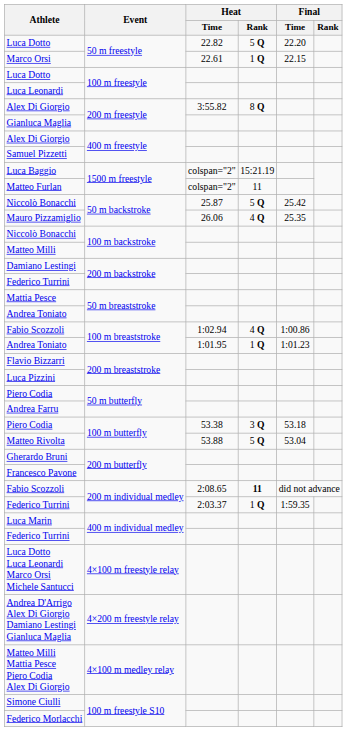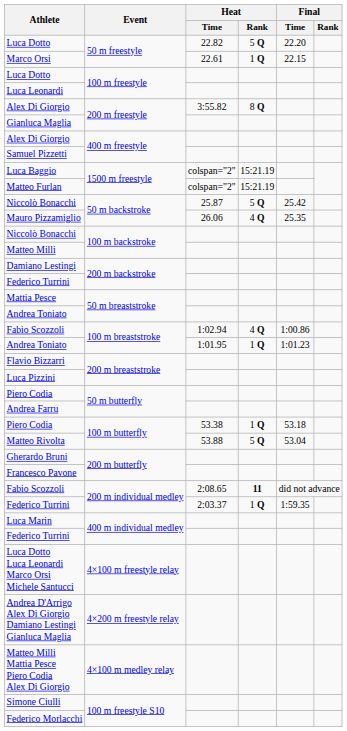(257, 187) 11 -> (257, 187) 15:21.19
(257, 425) 3 Q -> (257, 425) 1 Q
